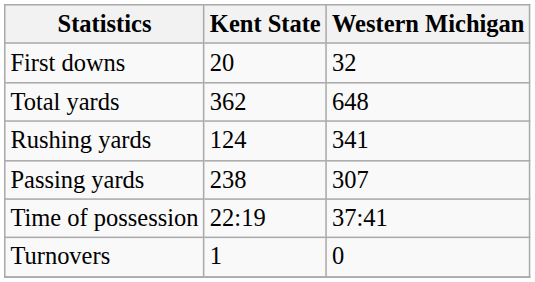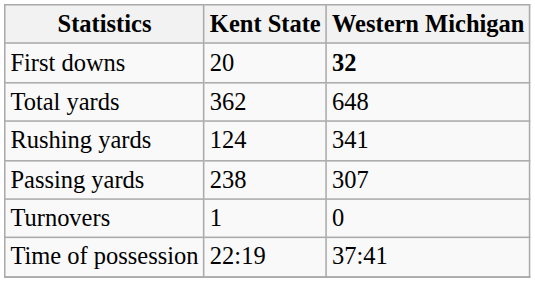(344, 62) normal -> (344, 62) bold
rows swapped: (60, 256) <-> (104, 218)
